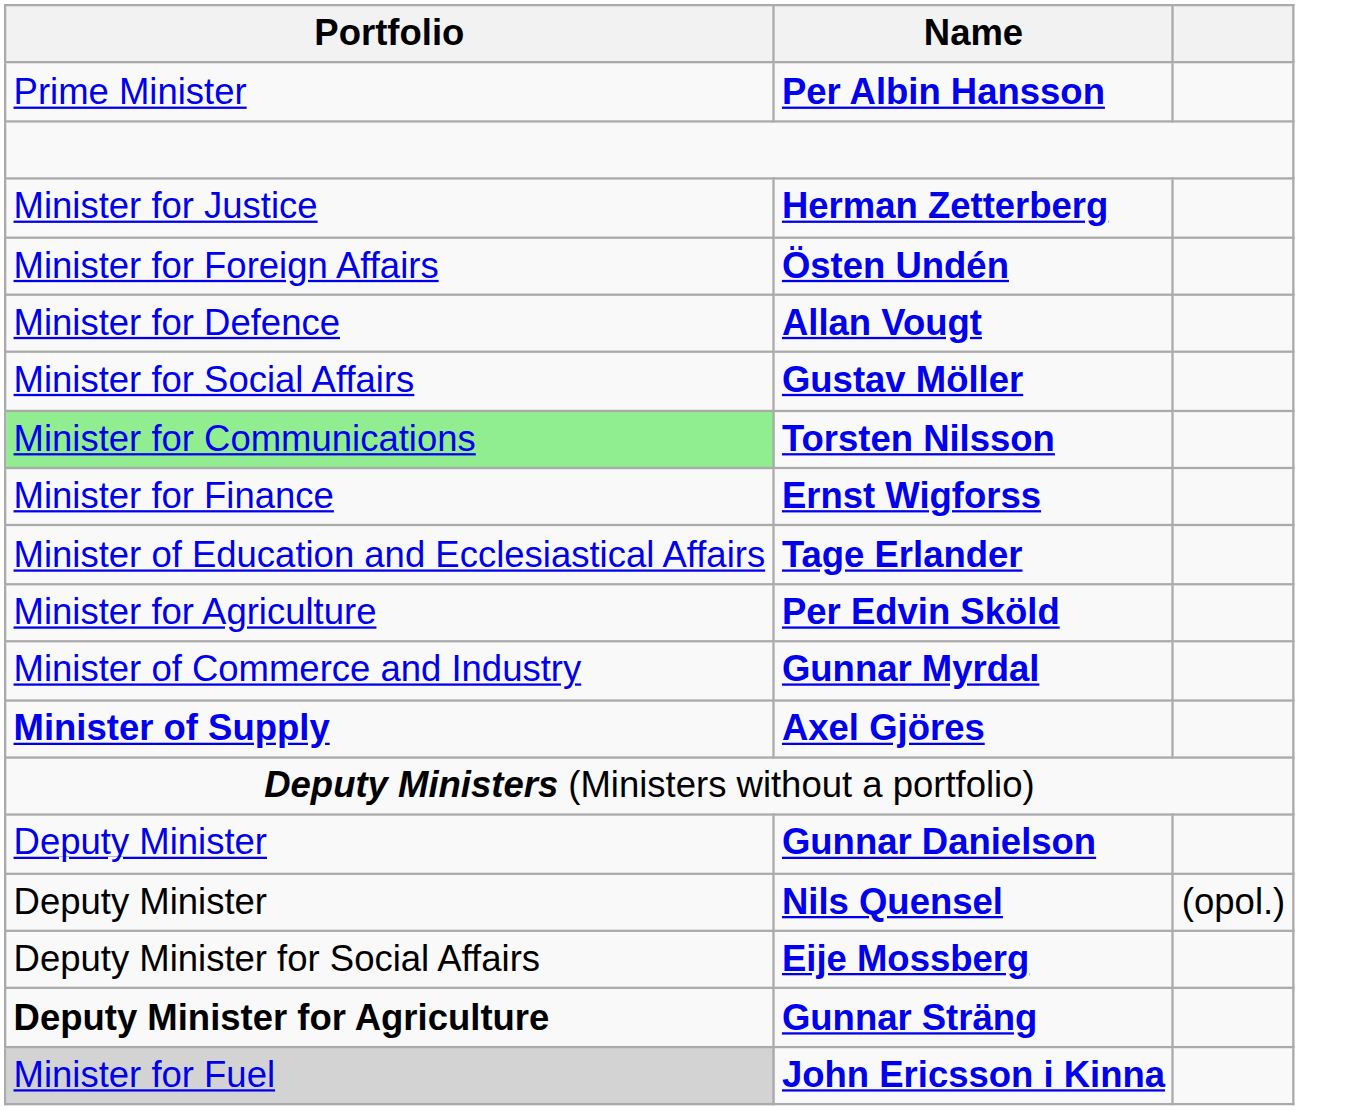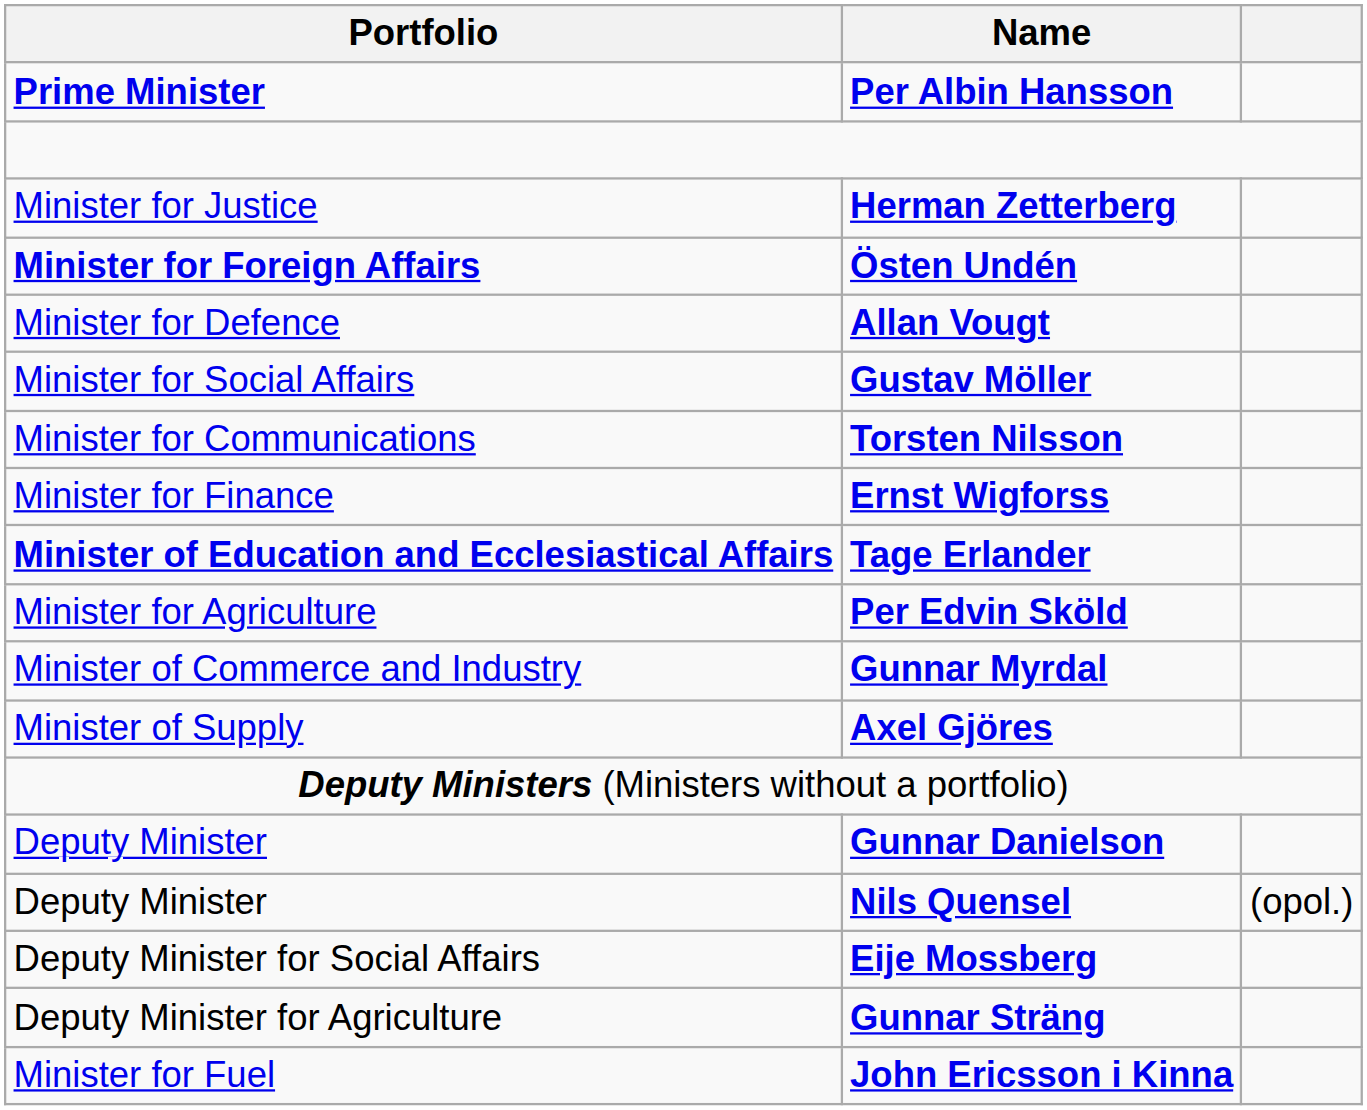(130, 91) normal -> (139, 91) bold
(226, 264) normal -> (247, 264) bold
(245, 438) lightgreen background -> (245, 438) no background
(389, 554) normal -> (423, 554) bold
(172, 727) bold -> (159, 727) normal
(281, 1016) bold -> (258, 1016) normal
(144, 1074) lightgrey background -> (144, 1074) no background
